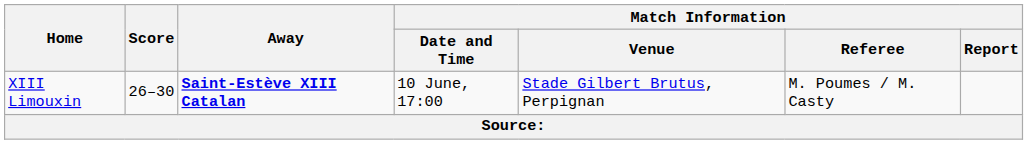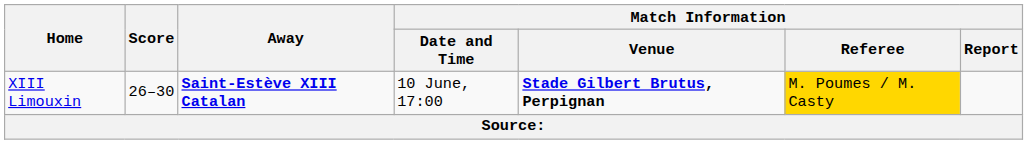(618, 93) normal -> (618, 93) bold
(852, 93) no background -> (852, 93) gold background
